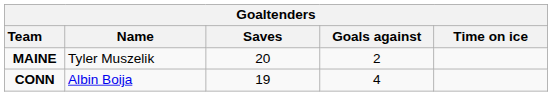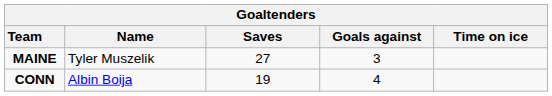(263, 58) 20 -> (263, 58) 27
(377, 58) 2 -> (377, 58) 3
